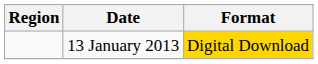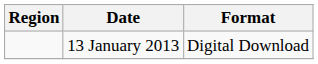(248, 44) gold background -> (248, 44) no background
